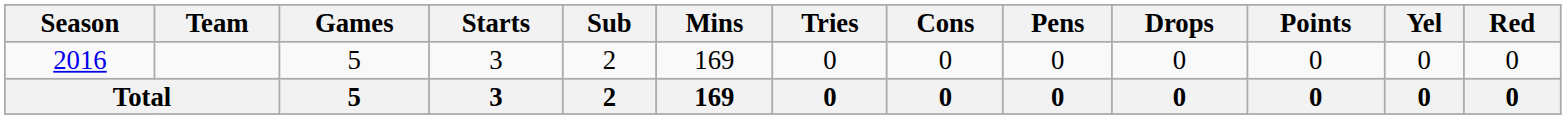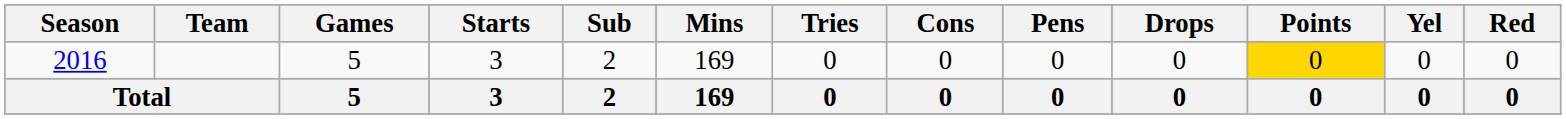(1316, 59) no background -> (1316, 59) gold background
